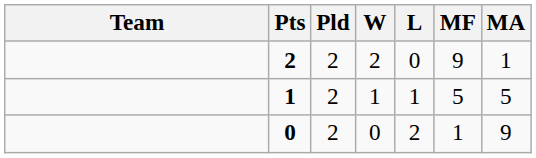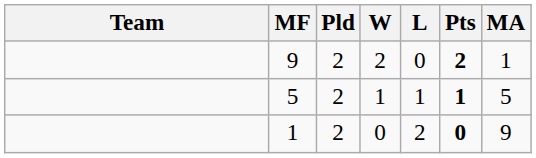columns swapped: (290, 22) <-> (458, 22)
